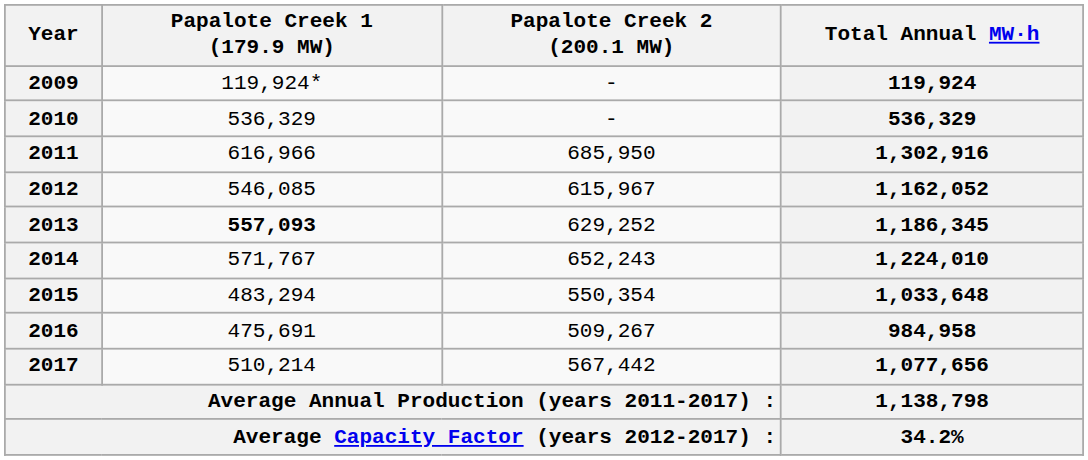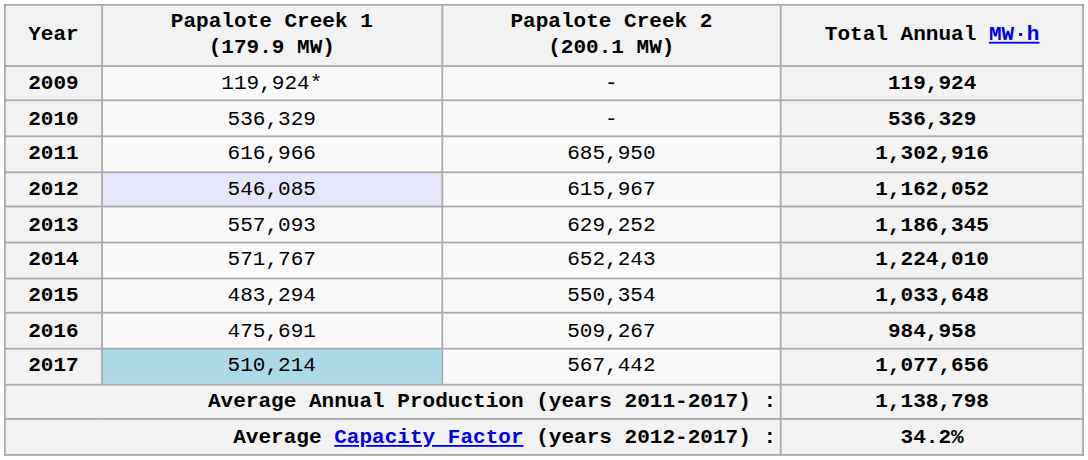(272, 189) no background -> (272, 189) lavender background
(272, 224) bold -> (272, 224) normal
(272, 366) no background -> (272, 366) lightblue background
